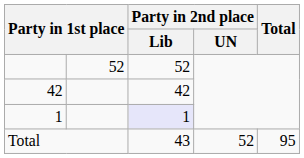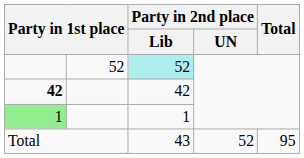(182, 66) no background -> (182, 66) paleturquoise background
(55, 91) normal -> (55, 91) bold
(59, 116) no background -> (59, 116) lightgreen background
(186, 116) lavender background -> (186, 116) no background
